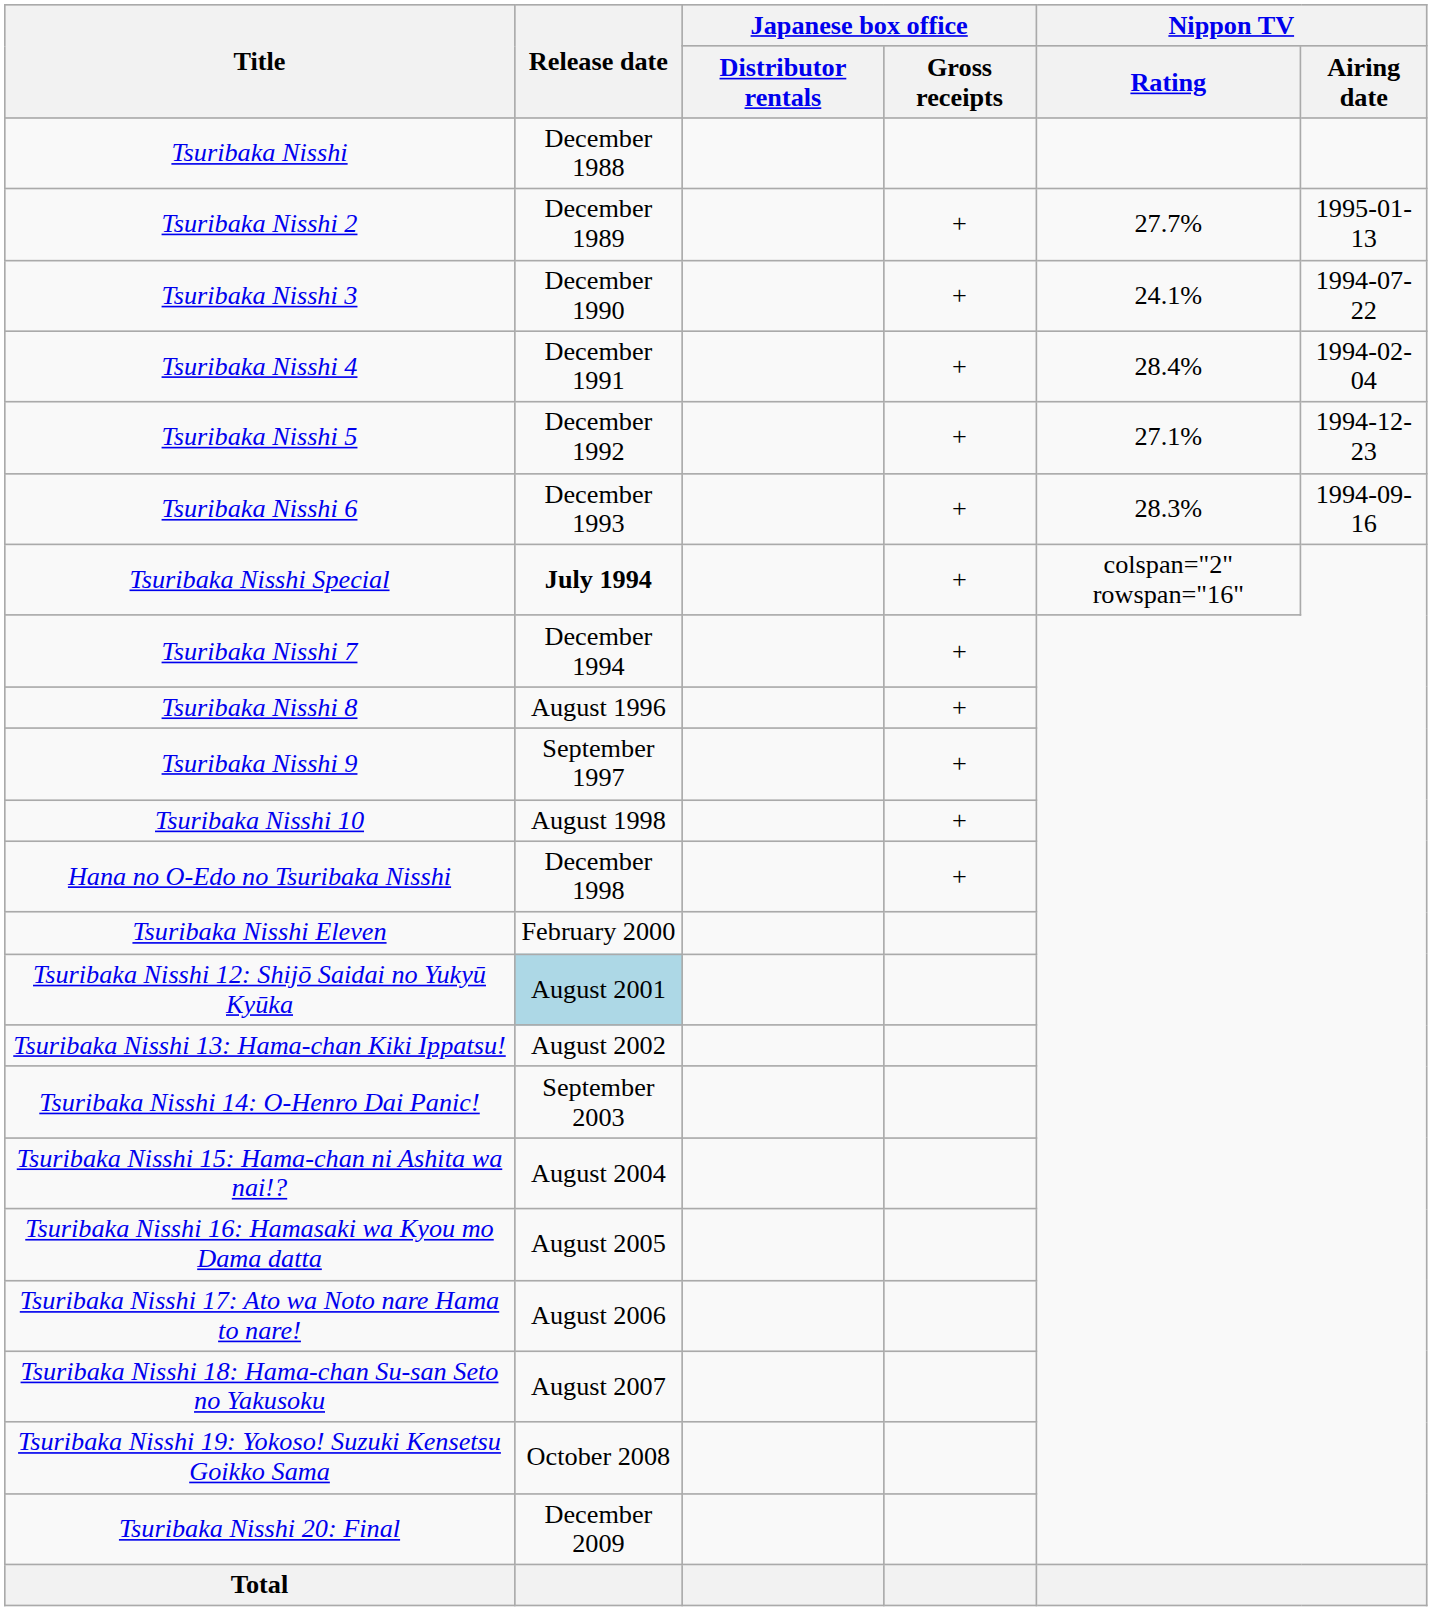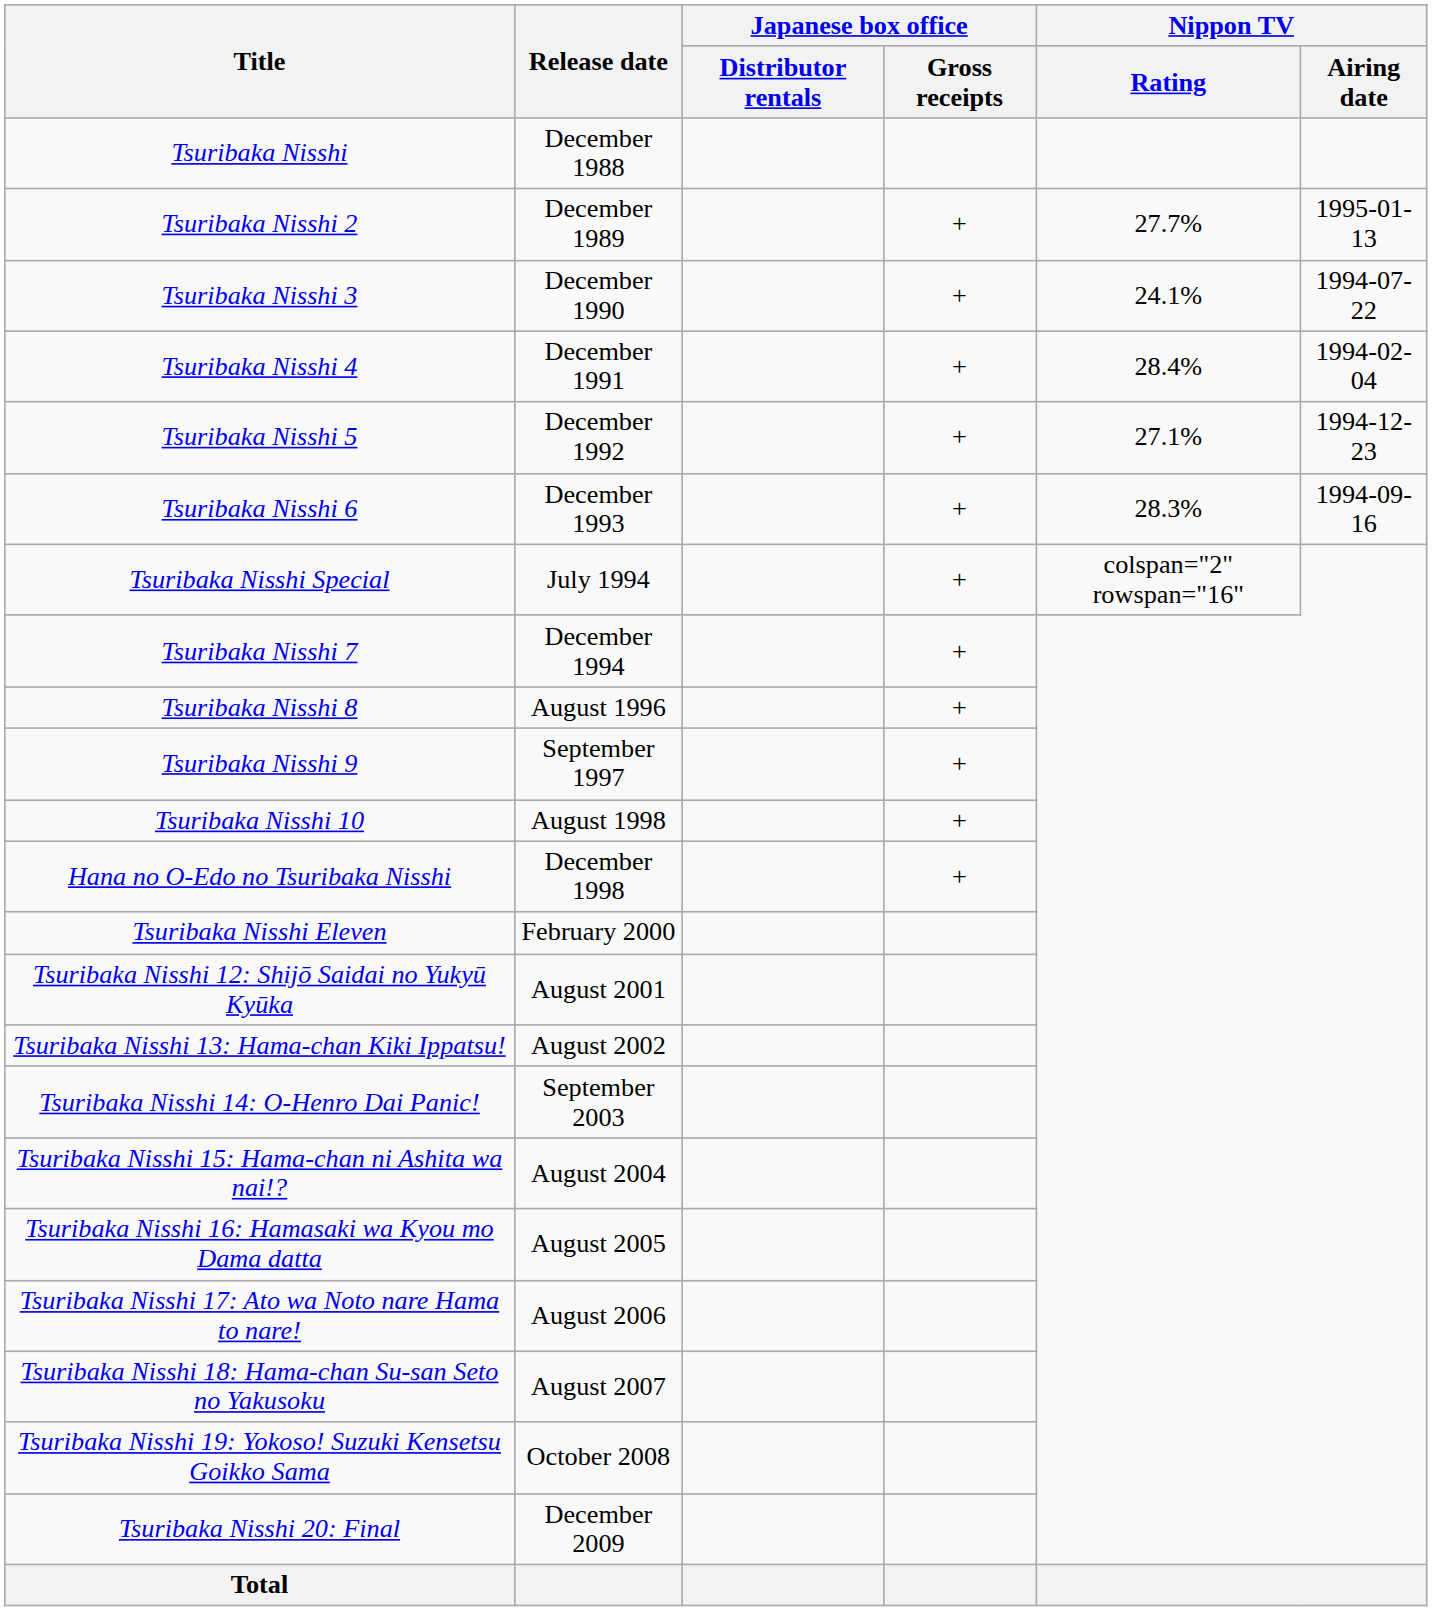(598, 579) bold -> (598, 579) normal
(598, 989) lightblue background -> (598, 989) no background
